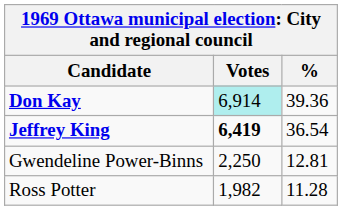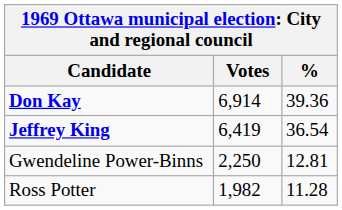(239, 100) paleturquoise background -> (239, 100) no background
(239, 130) bold -> (239, 130) normal
